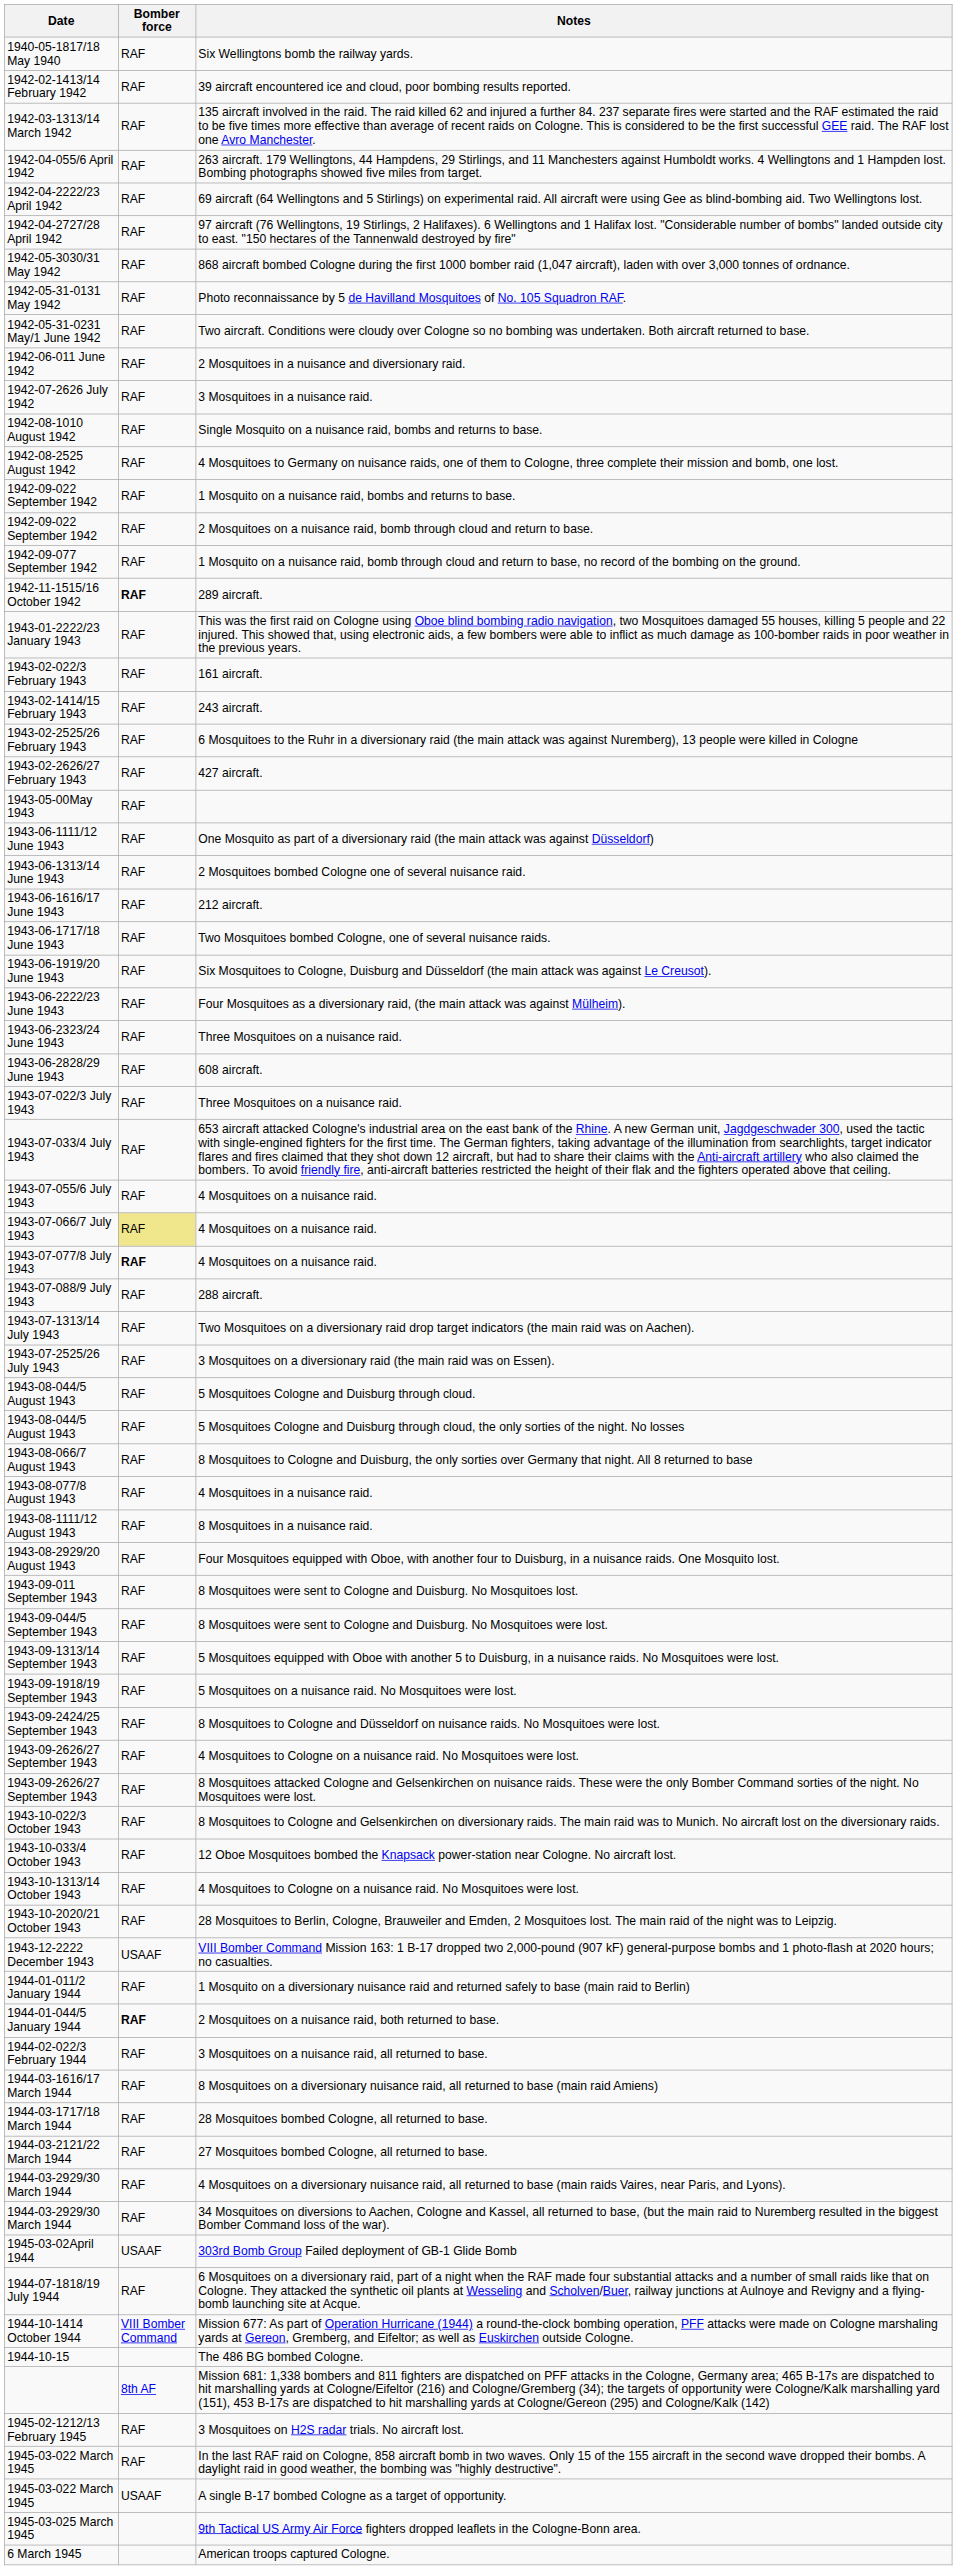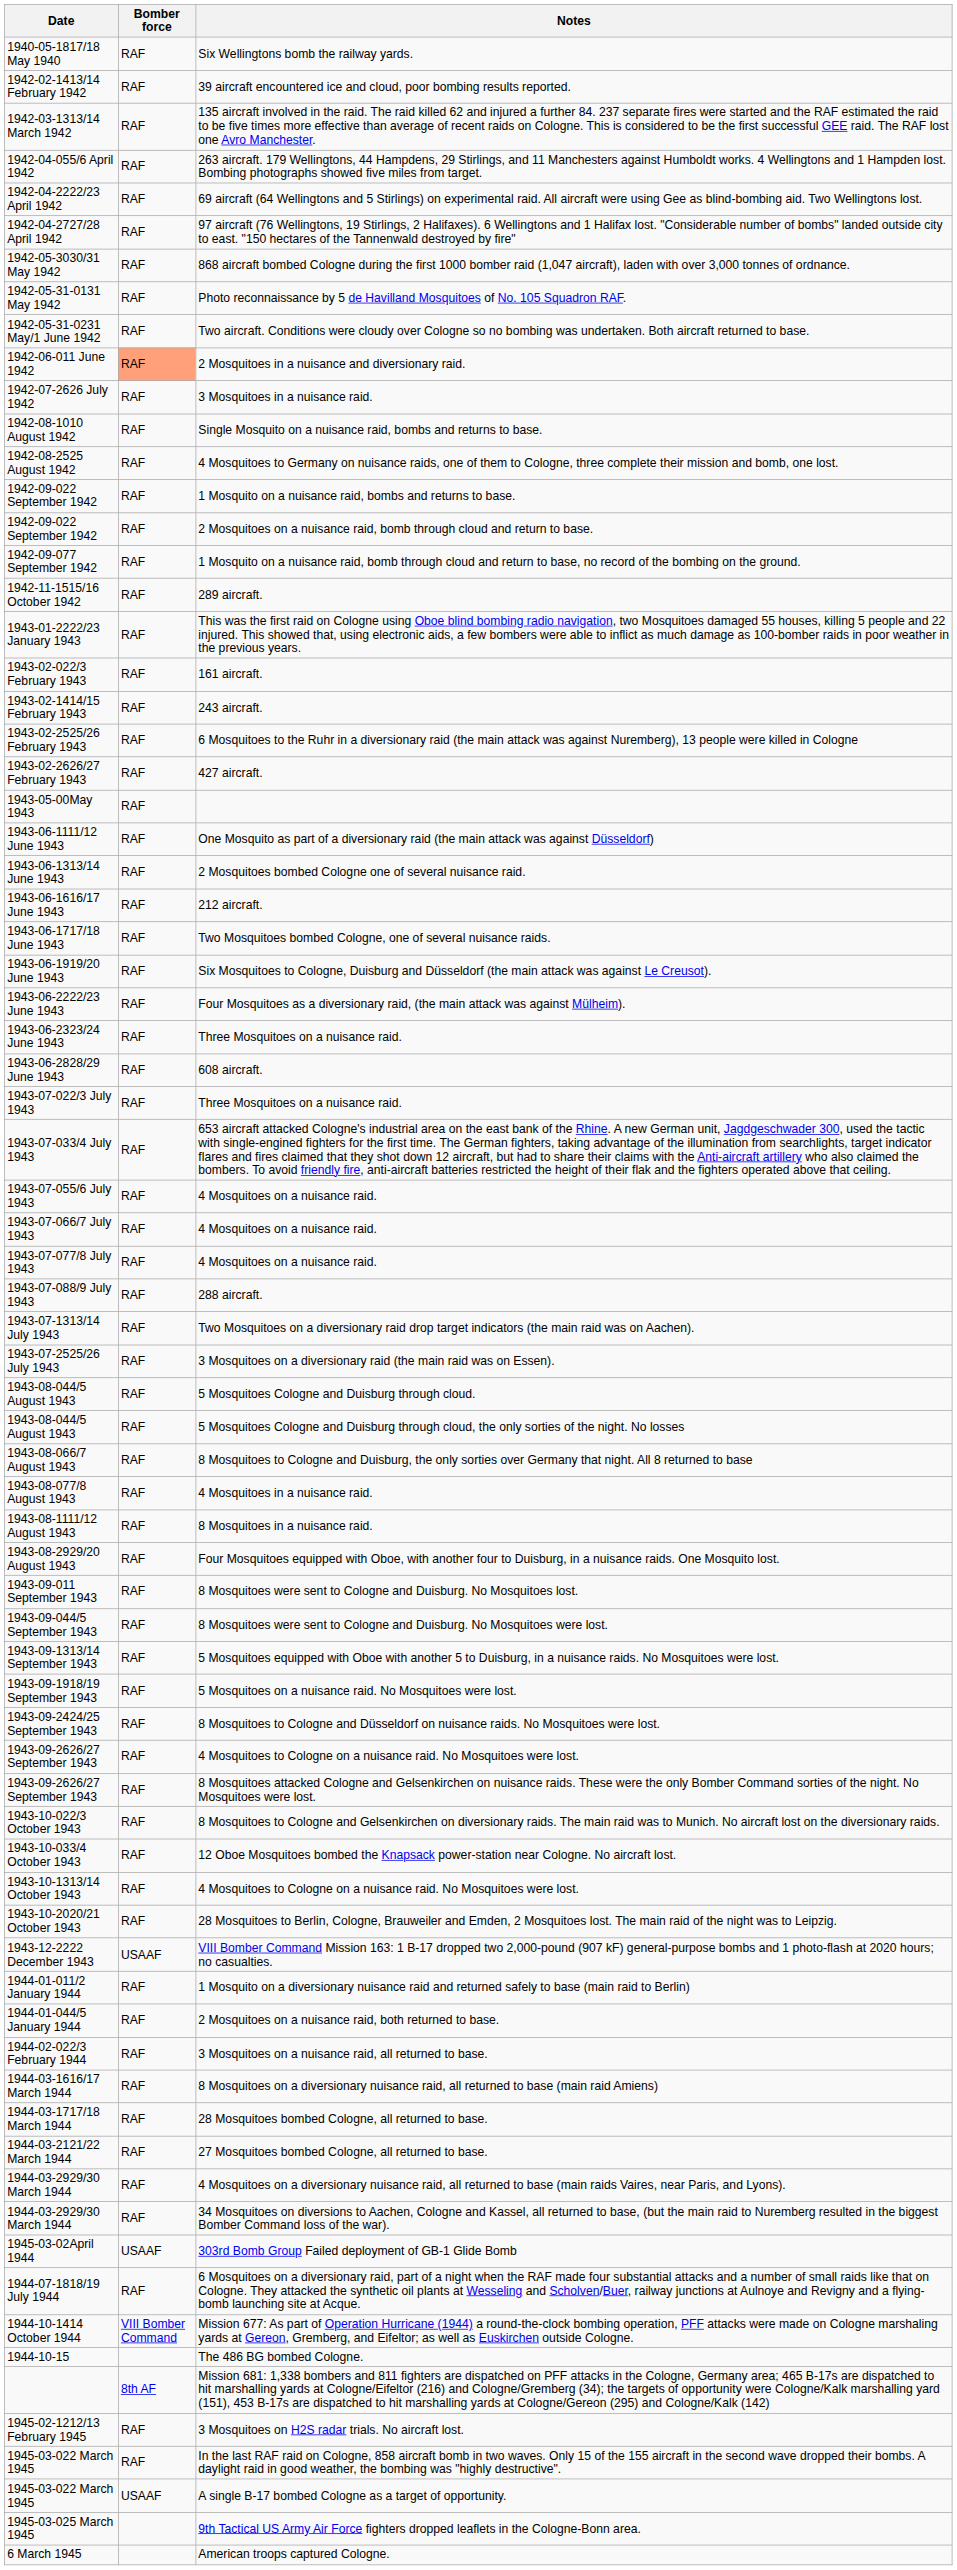(133, 364) no background -> (133, 364) lightsalmon background
(133, 595) bold -> (133, 595) normal
(133, 1229) khaki background -> (133, 1229) no background
(133, 1262) bold -> (133, 1262) normal
(133, 2020) bold -> (133, 2020) normal
